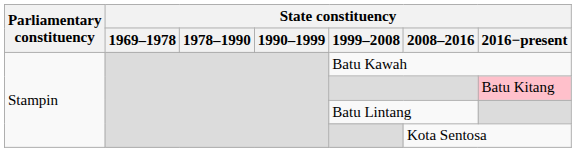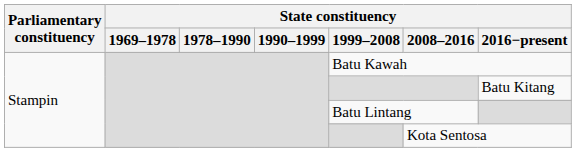(518, 87) pink background -> (518, 87) no background
